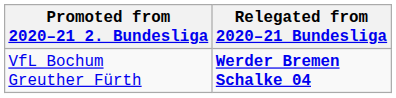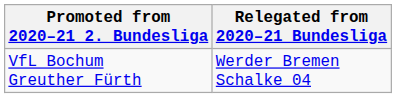(278, 71) bold -> (278, 71) normal
